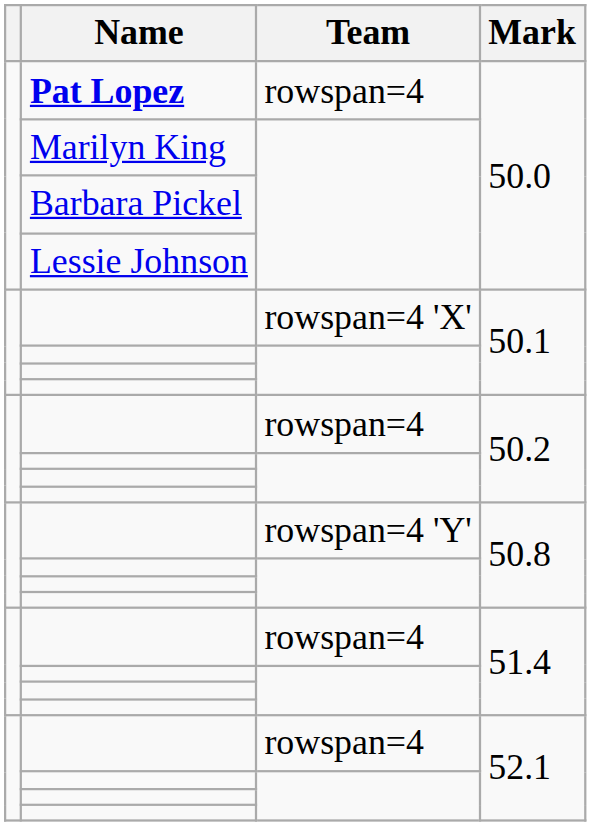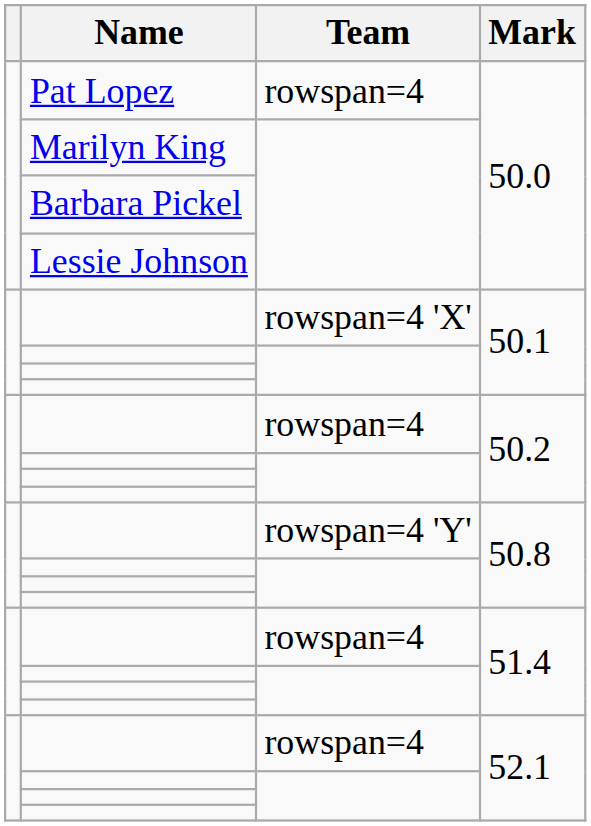(107, 89) bold -> (102, 89) normal
